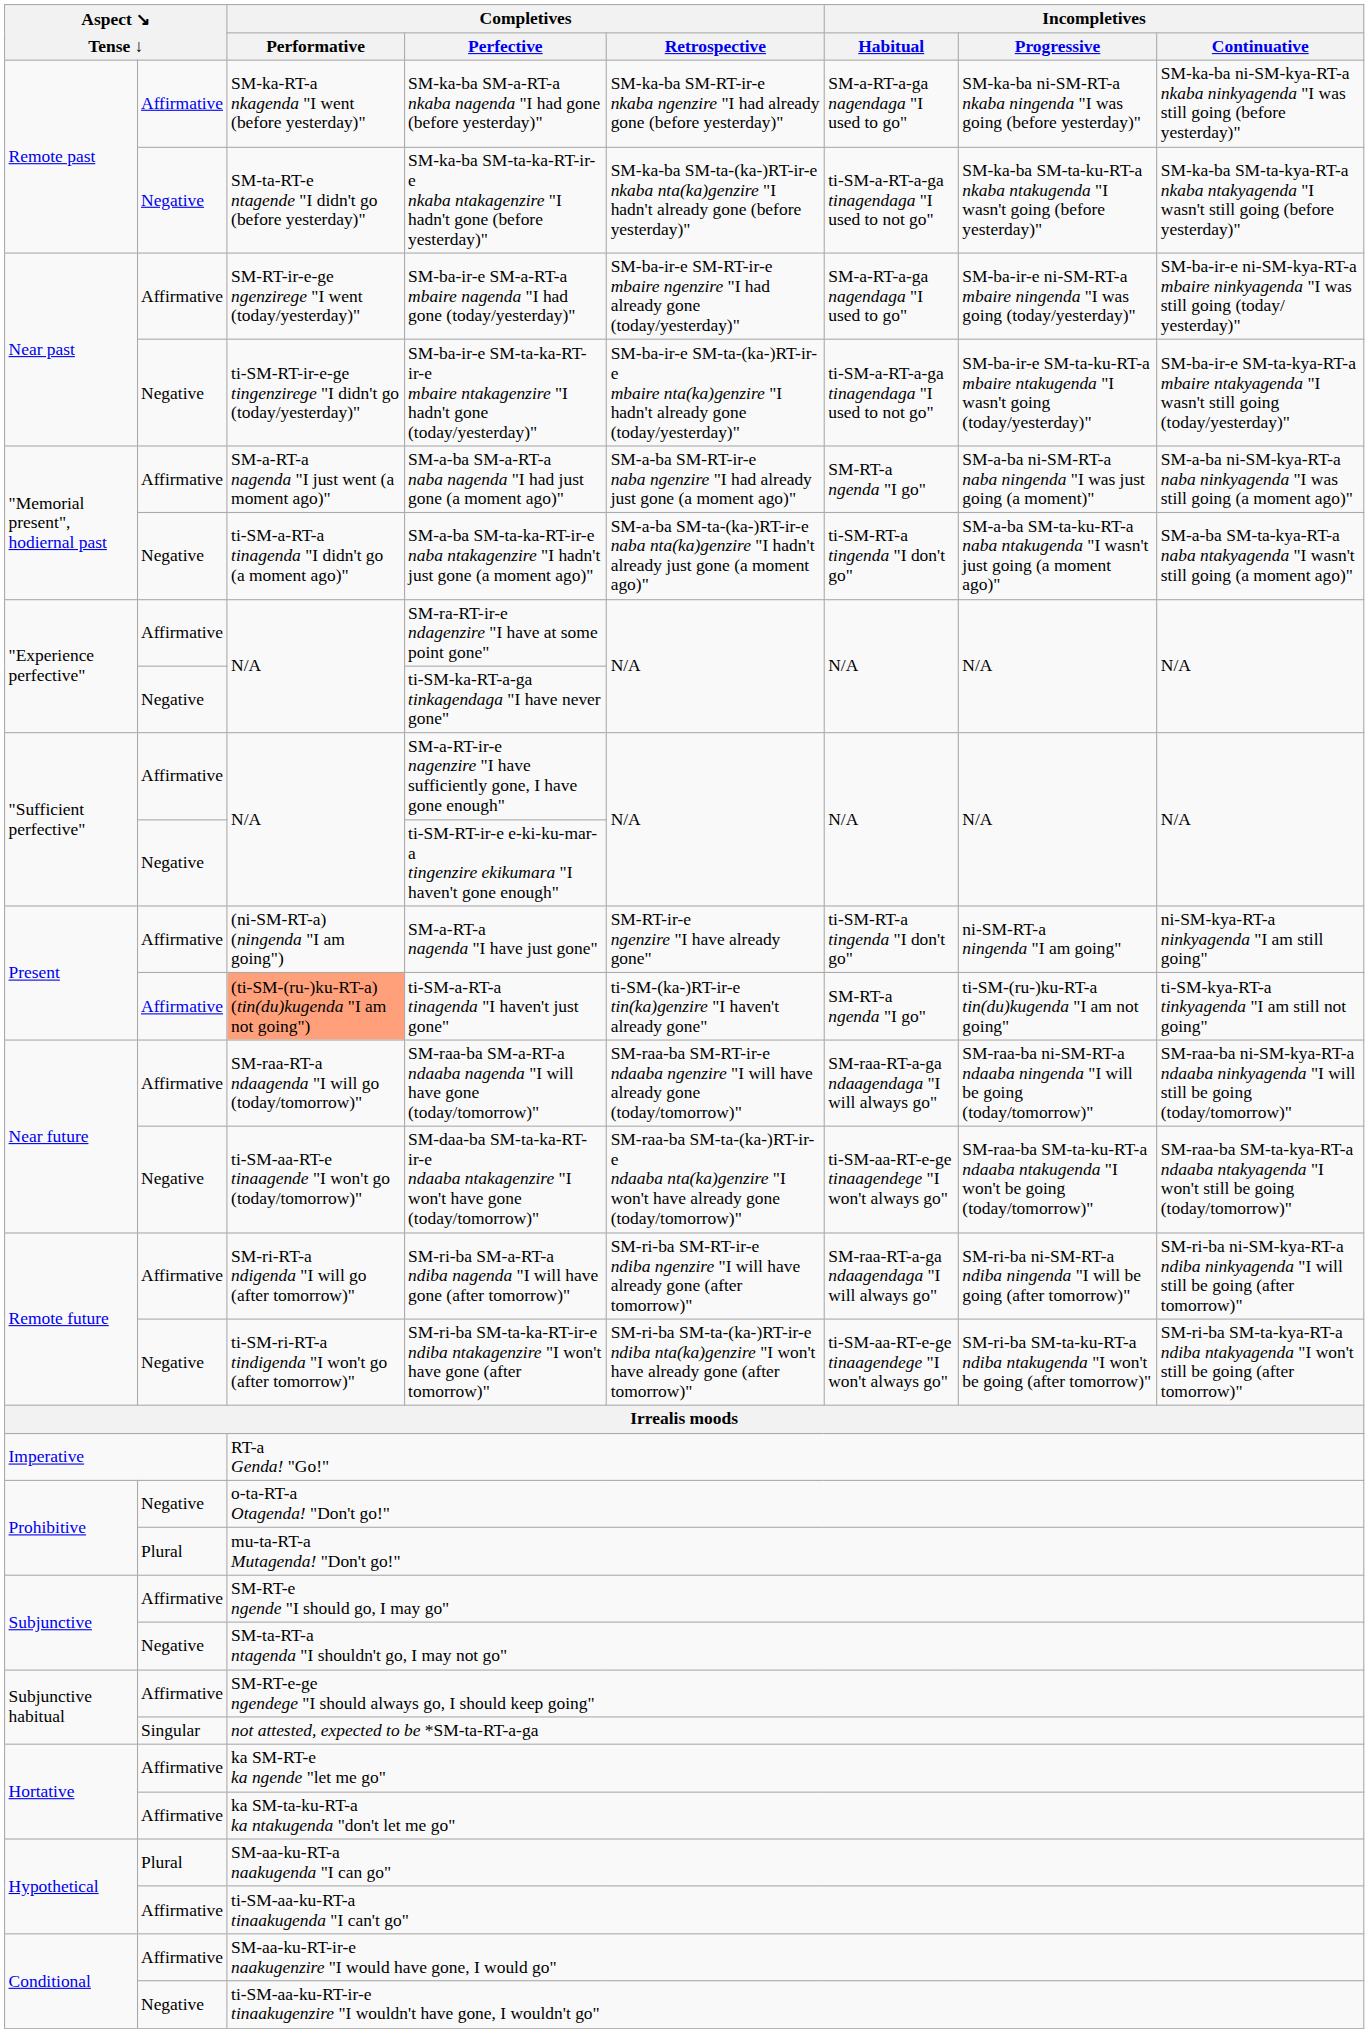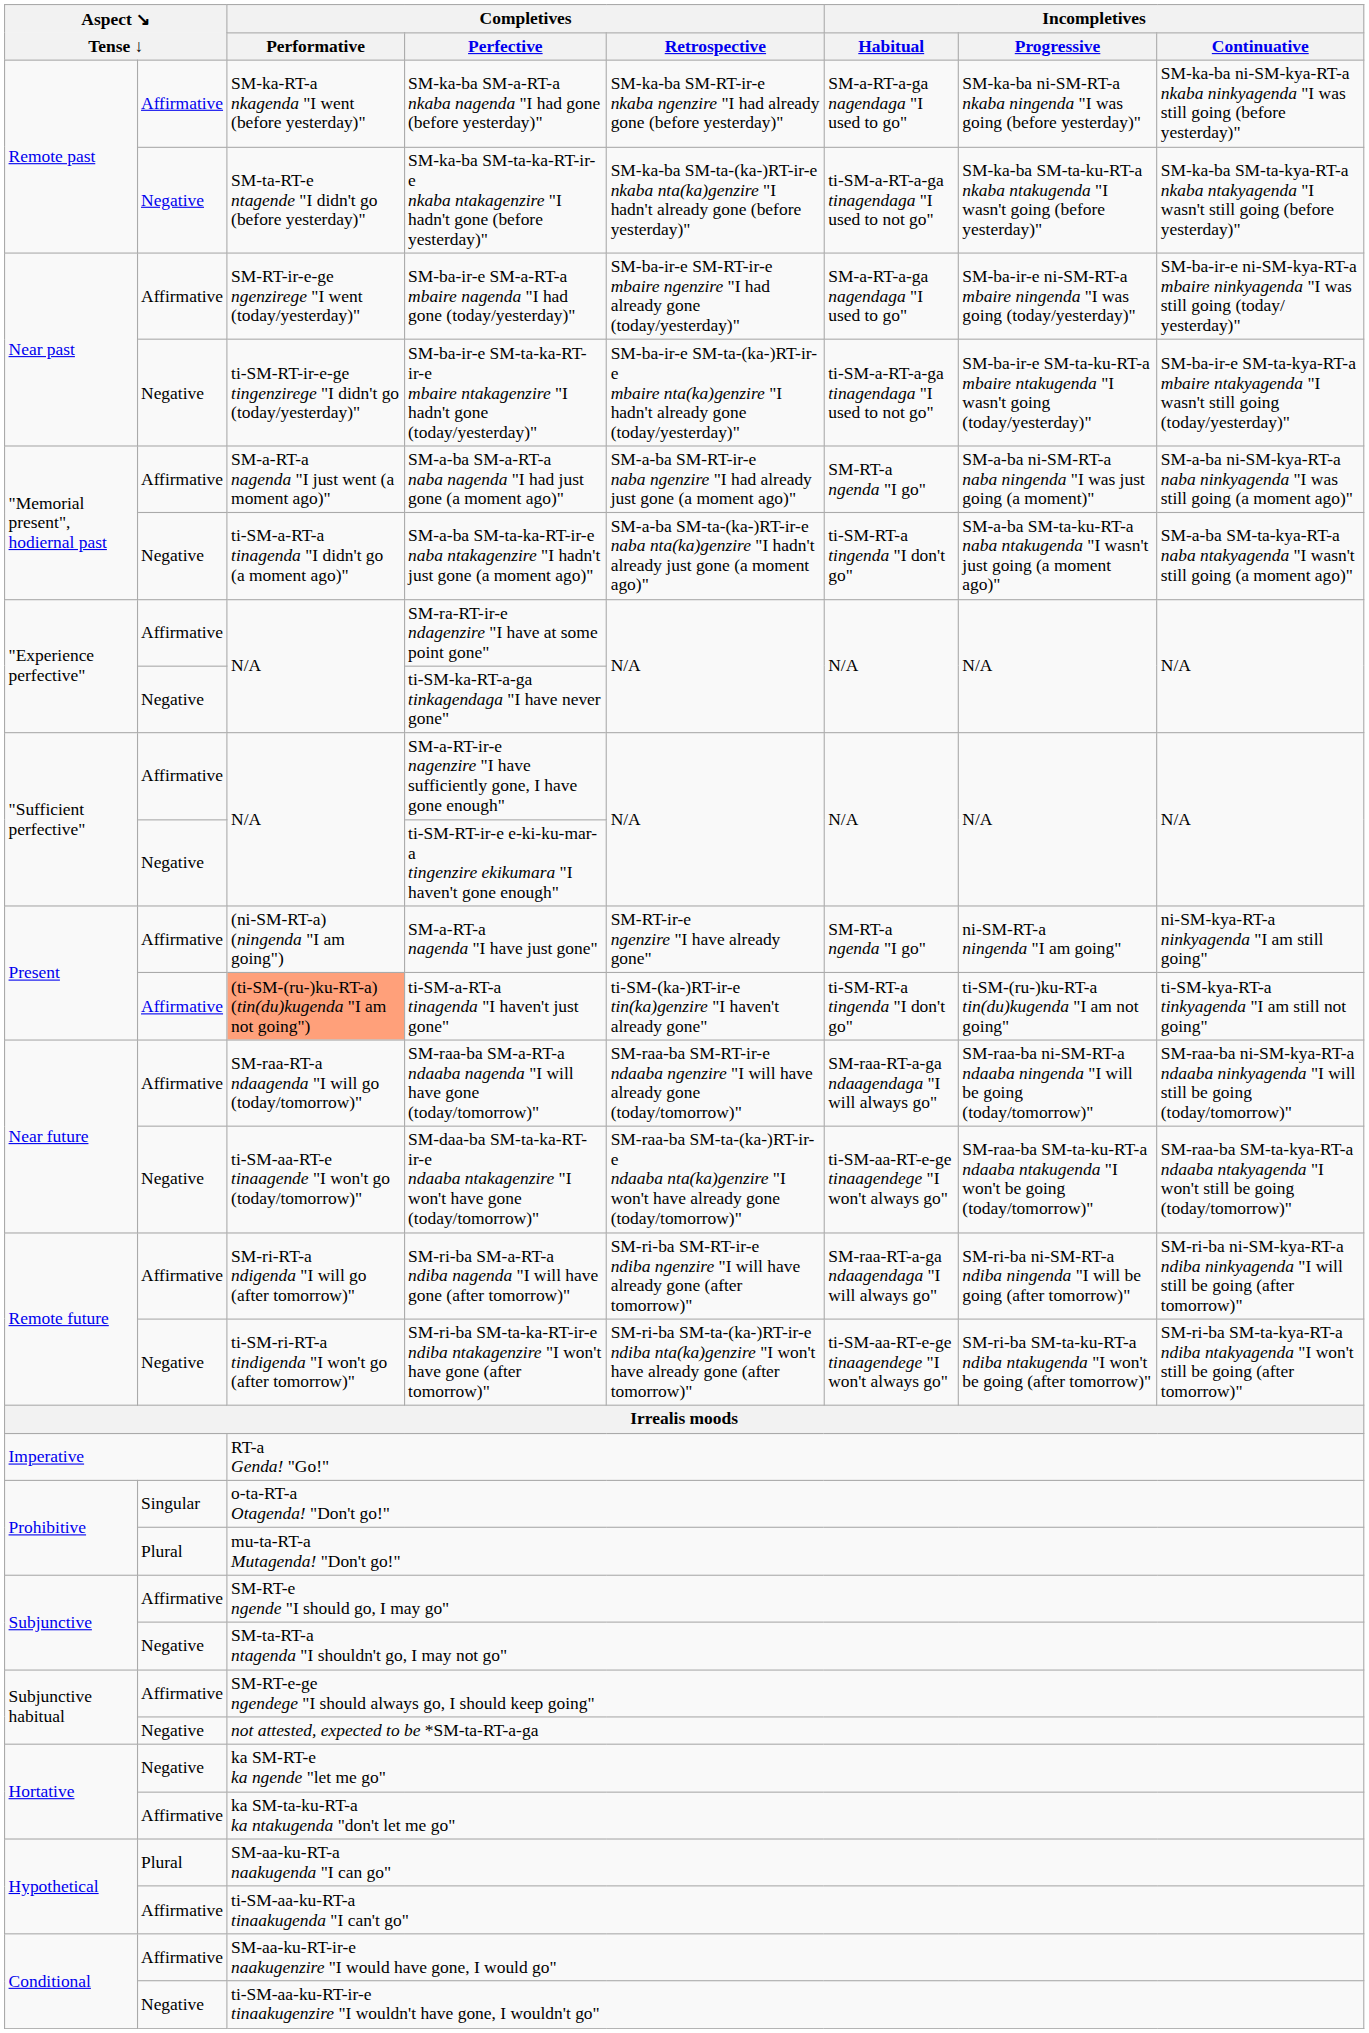(887, 939) ti-SM-RT-a tingenda "I don't go" -> (877, 939) SM-RT-a ngenda "I go"
(877, 1006) SM-RT-a ngenda "I go" -> (887, 1006) ti-SM-RT-a tingenda "I don't go"
(173, 1503) Negative -> (171, 1503) Singular
(171, 1730) Singular -> (173, 1730) Negative
(182, 1768) Affirmative -> (173, 1768) Negative
